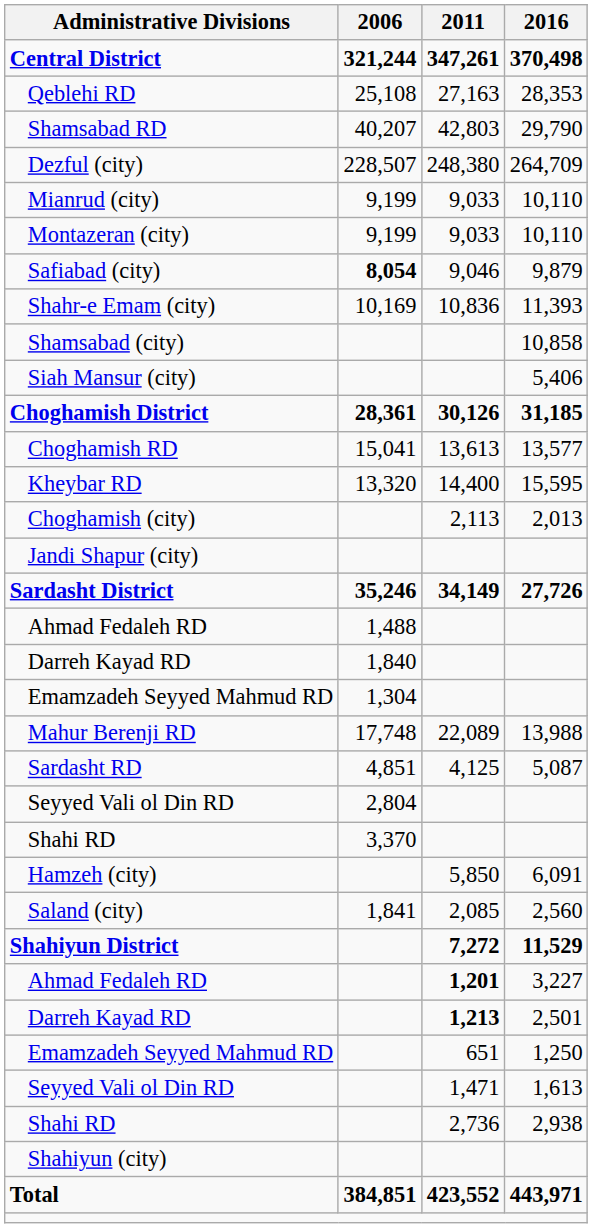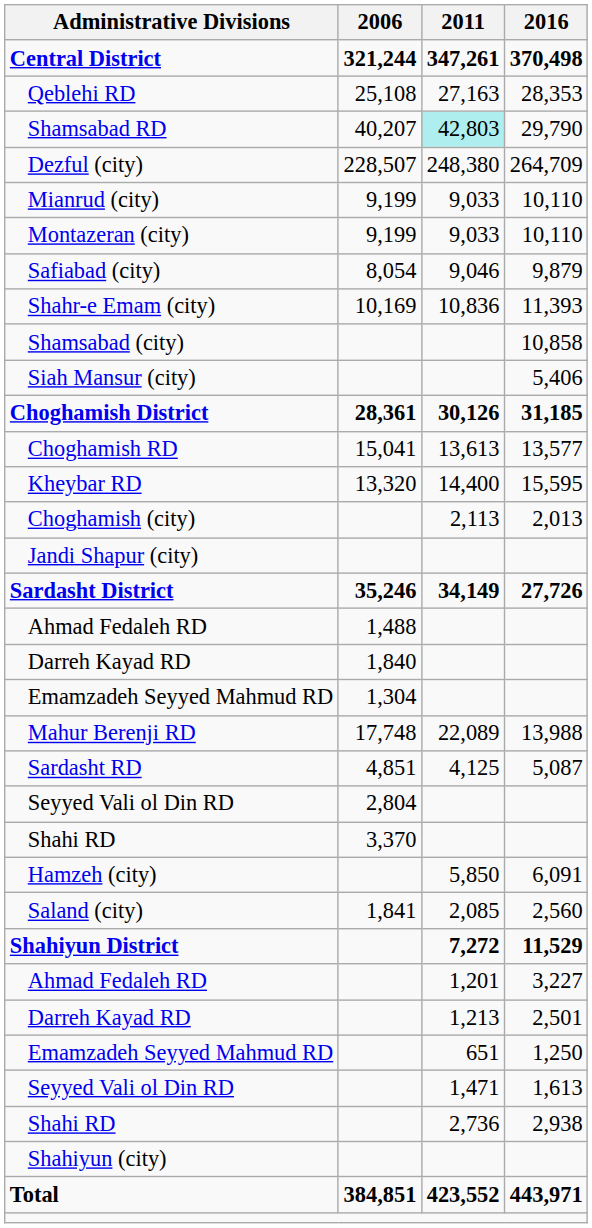(469, 128) no background -> (469, 128) paleturquoise background
(391, 270) bold -> (391, 270) normal
(474, 981) bold -> (474, 981) normal
(474, 1016) bold -> (474, 1016) normal
